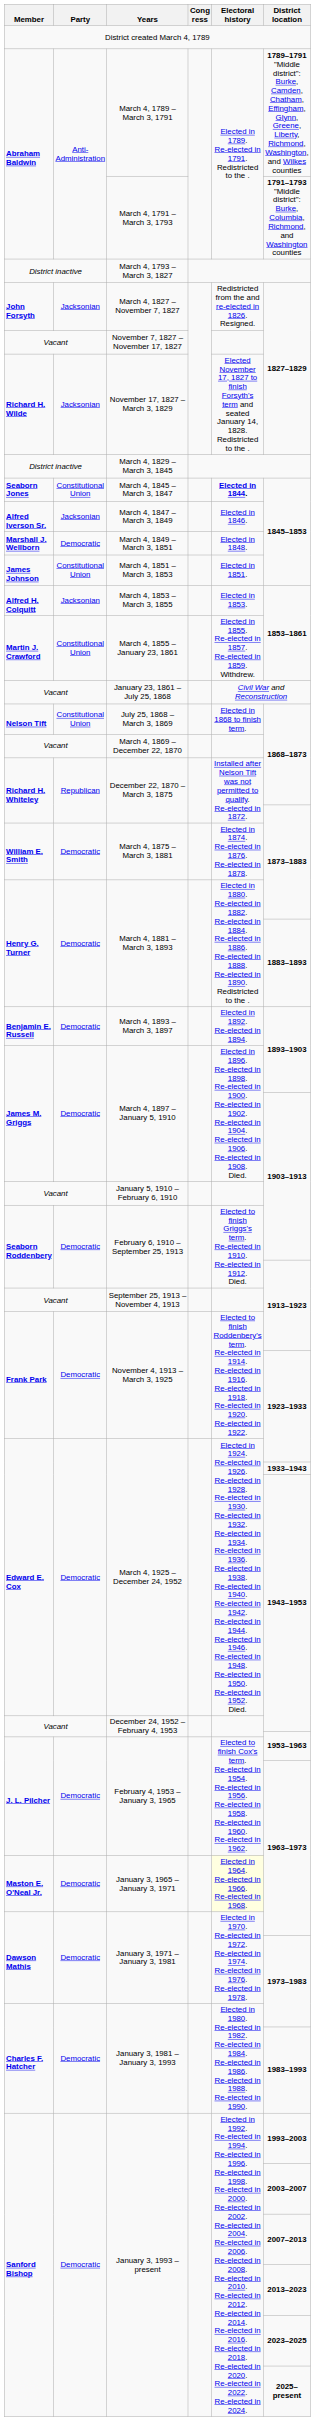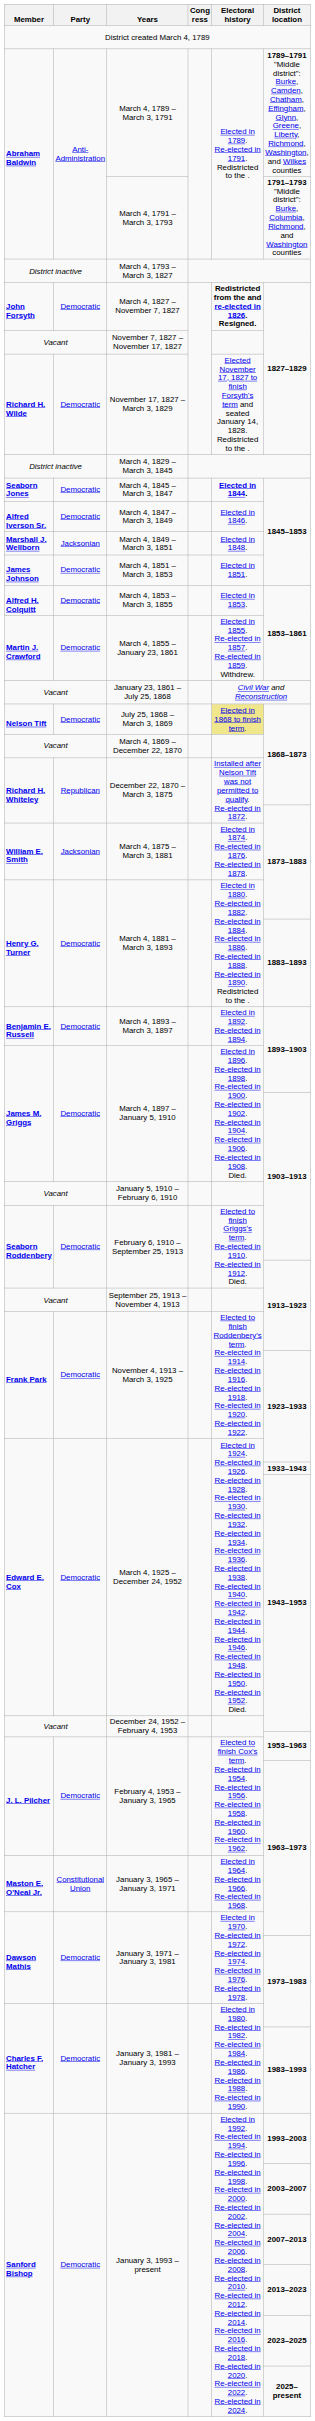(80, 306) Jacksonian -> (80, 306) Democratic
(238, 306) normal -> (238, 306) bold
(80, 404) Jacksonian -> (80, 404) Democratic
(80, 490) Constitutional Union -> (80, 490) Democratic
(80, 516) Jacksonian -> (80, 516) Democratic
(80, 543) Democratic -> (80, 543) Jacksonian
(80, 570) Constitutional Union -> (80, 570) Democratic
(80, 600) Jacksonian -> (80, 600) Democratic
(80, 648) Constitutional Union -> (80, 648) Democratic
(80, 719) Constitutional Union -> (80, 719) Democratic
(238, 719) no background -> (238, 719) khaki background
(80, 851) Democratic -> (80, 851) Jacksonian
(80, 1883) Democratic -> (80, 1883) Constitutional Union
(238, 1883) lightyellow background -> (238, 1883) no background
